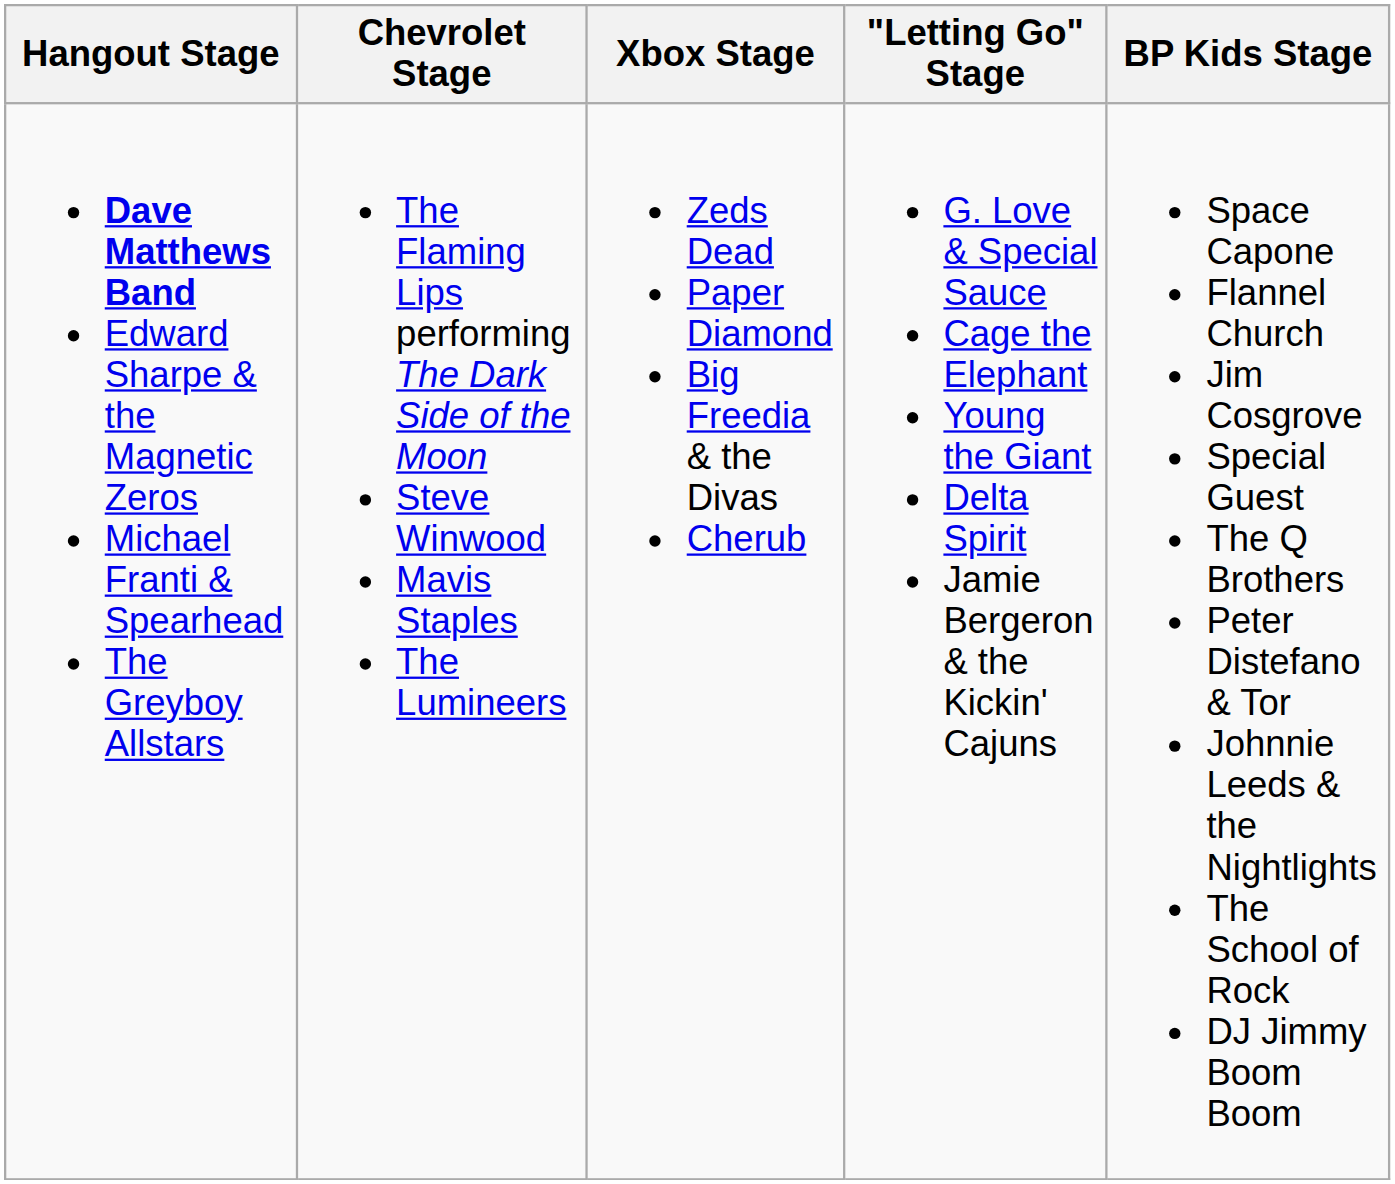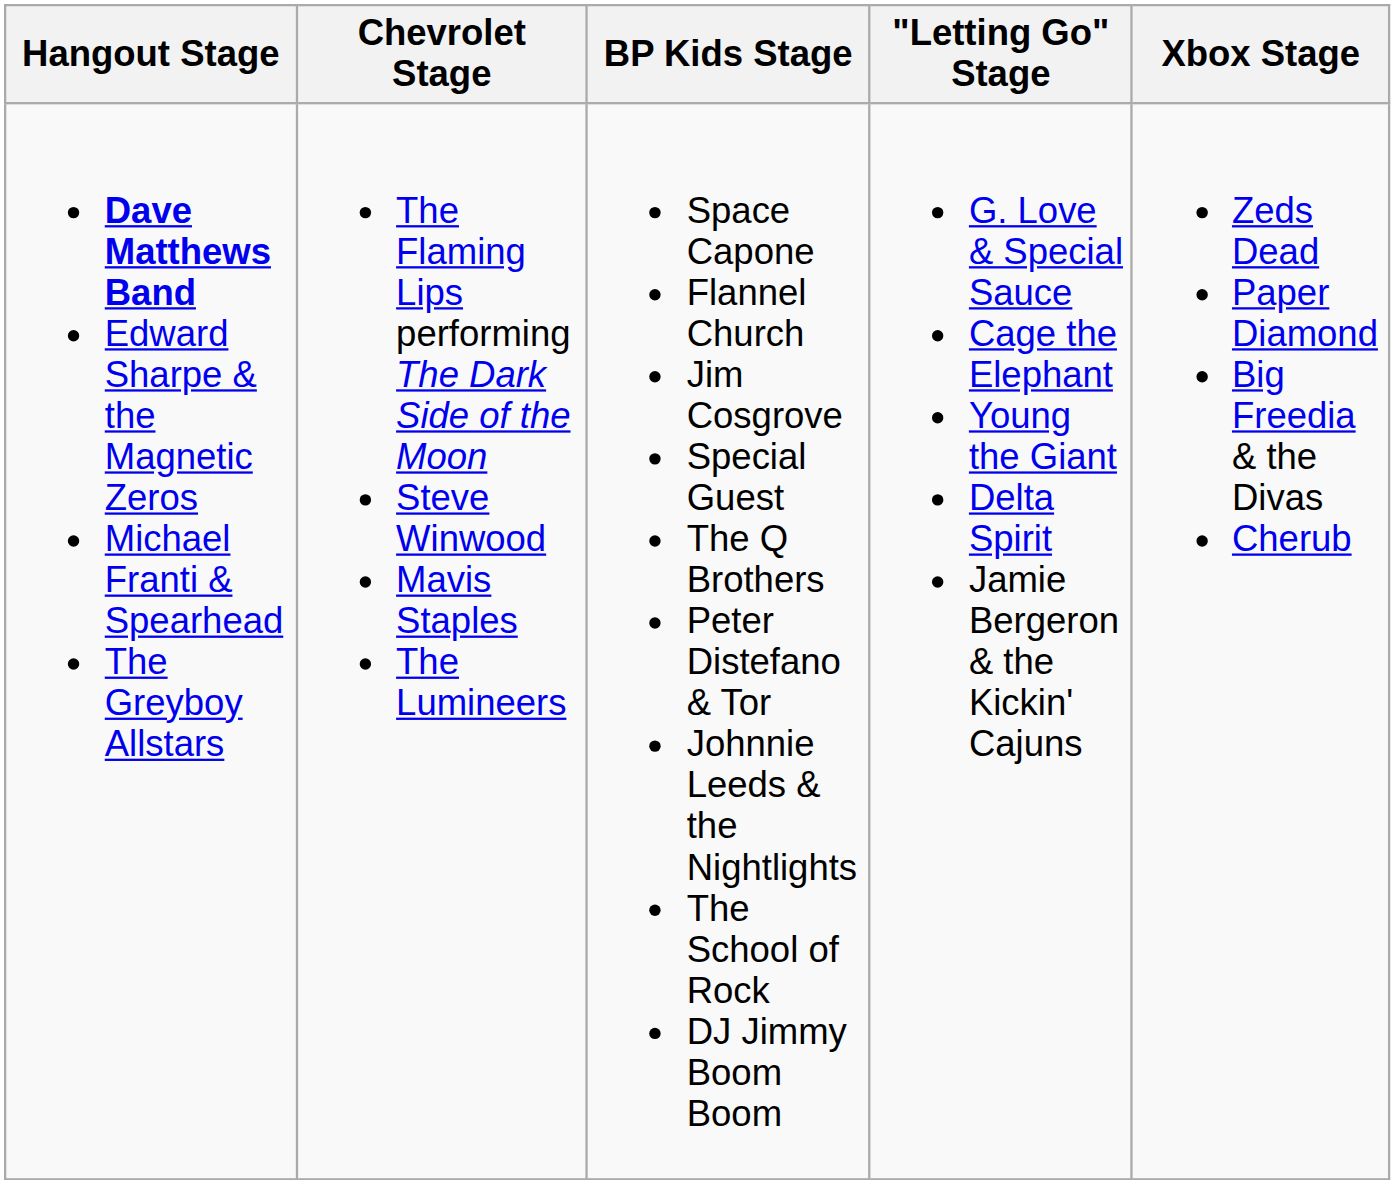columns swapped: (715, 53) <-> (1248, 53)
